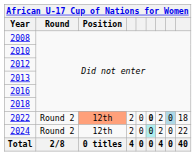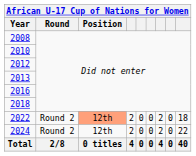(151, 118) bold -> (151, 118) normal
(170, 118) lightblue background -> (170, 118) no background
(151, 131) paleturquoise background -> (151, 131) no background
